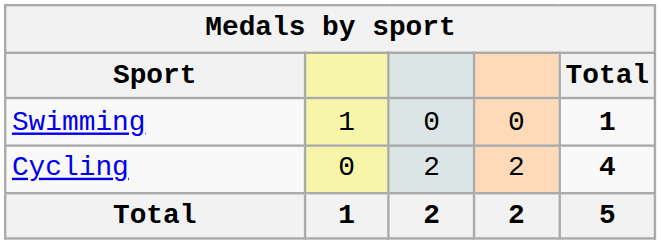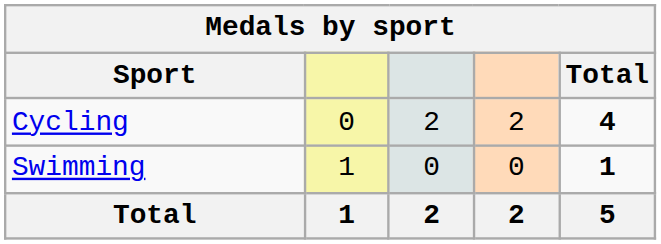rows swapped: (70, 169) <-> (79, 122)
